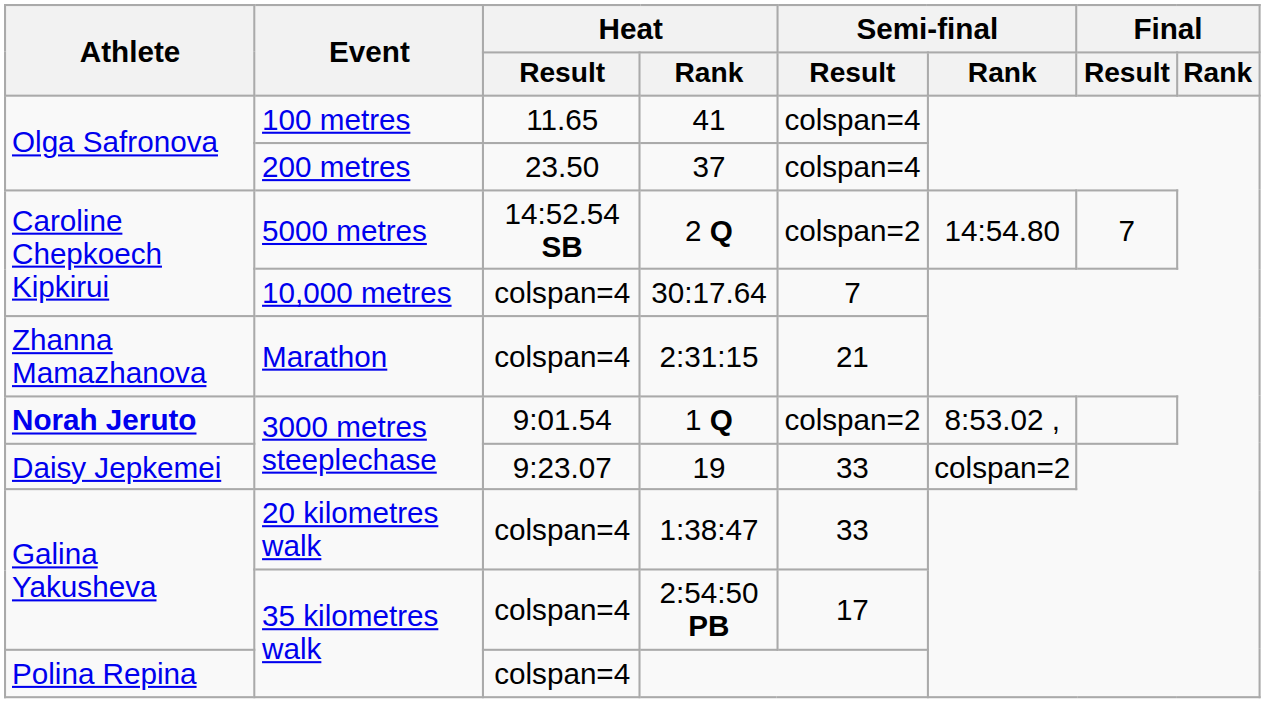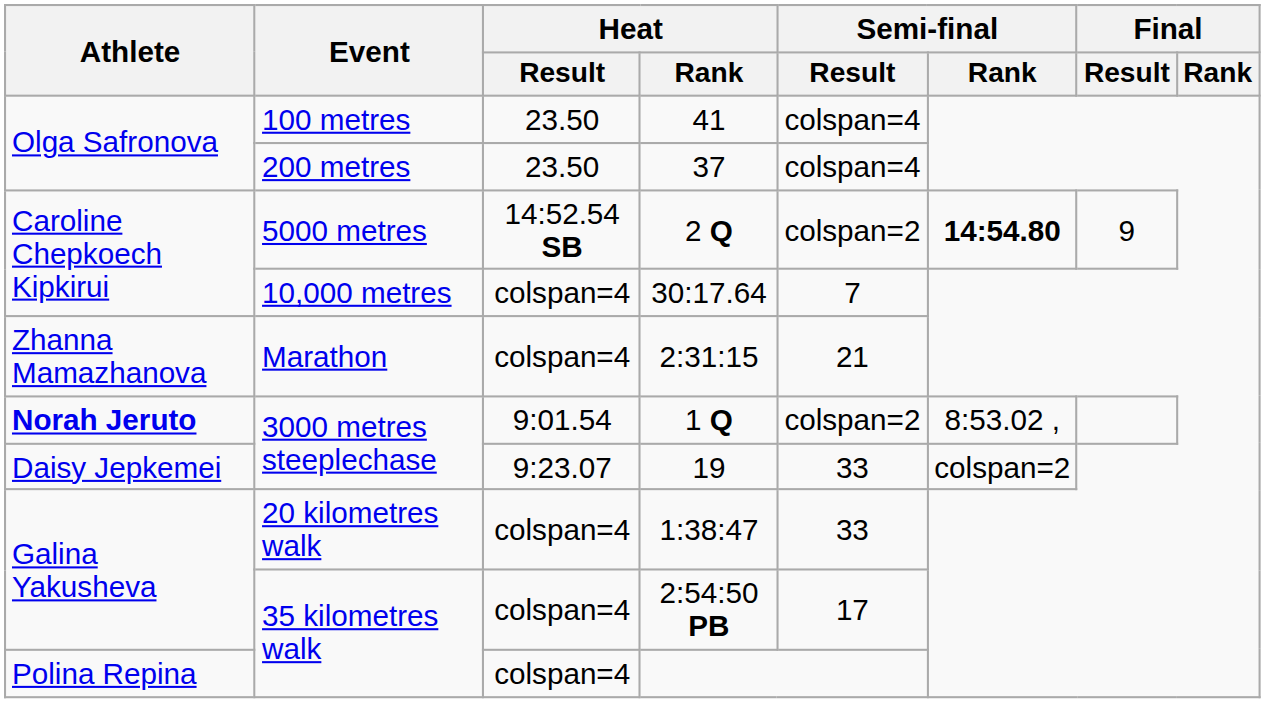(562, 120) 11.65 -> (562, 120) 23.50
(1002, 230) normal -> (1002, 230) bold
(1127, 230) 7 -> (1127, 230) 9
